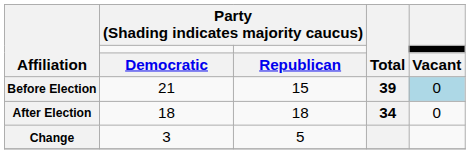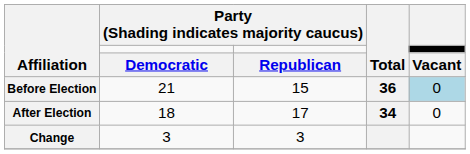(388, 88) 39 -> (388, 88) 36
(300, 112) 18 -> (300, 112) 17
(300, 137) 5 -> (300, 137) 3
